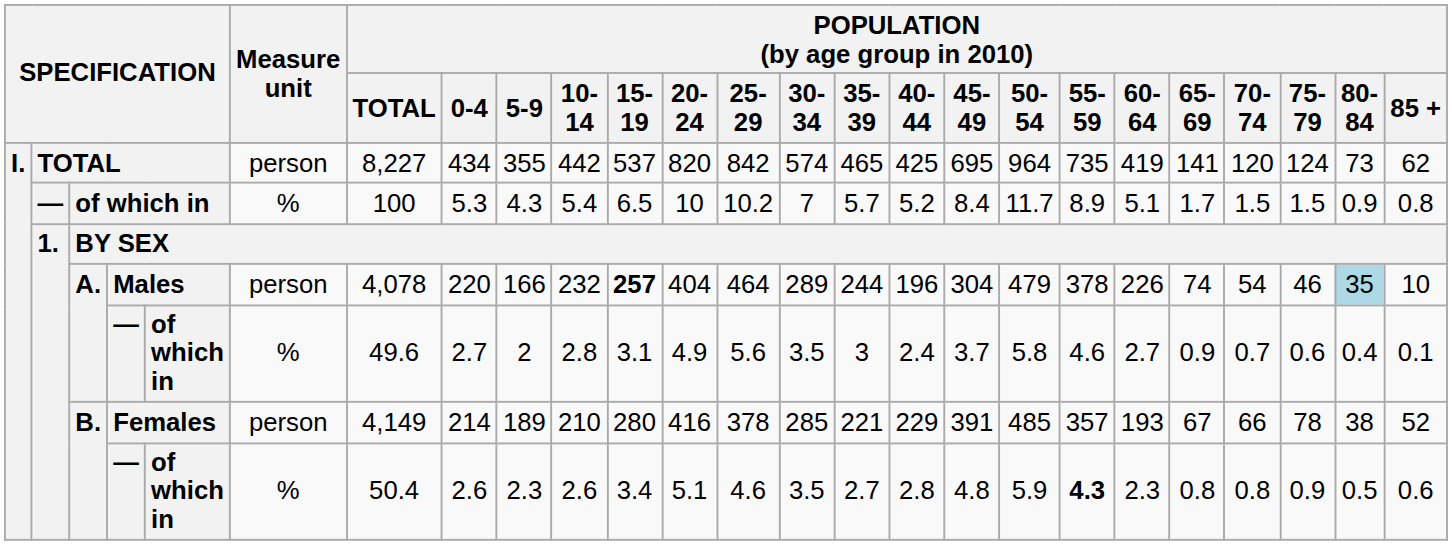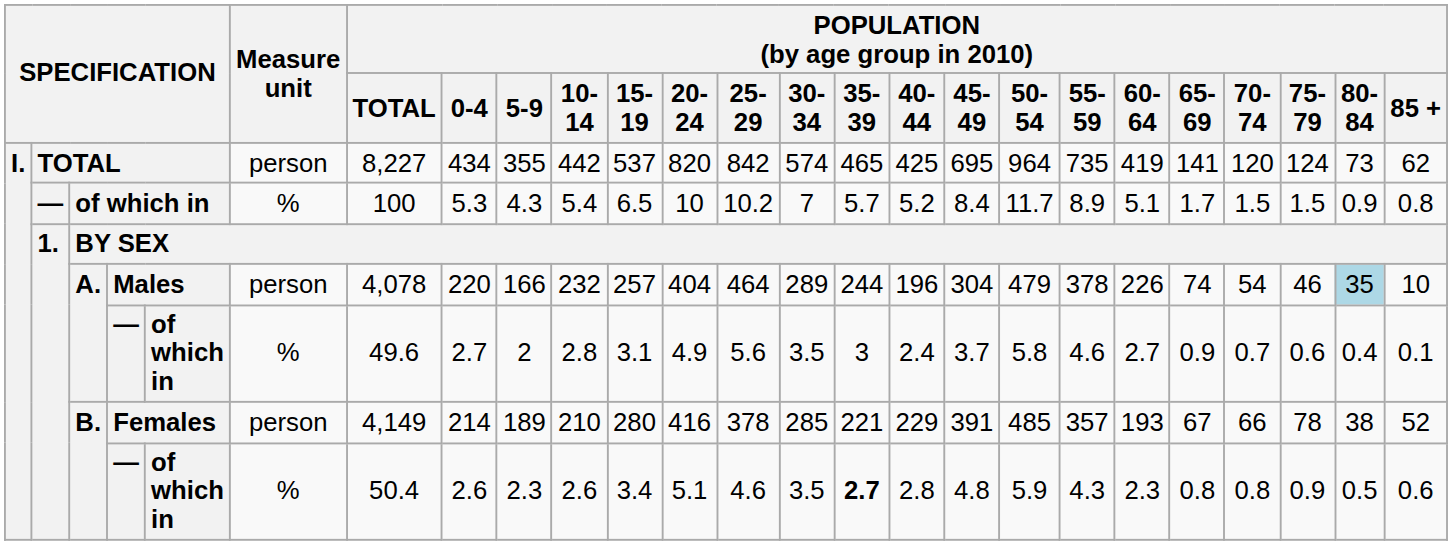(634, 284) bold -> (634, 284) normal
(862, 491) normal -> (862, 491) bold
(1087, 491) bold -> (1087, 491) normal
